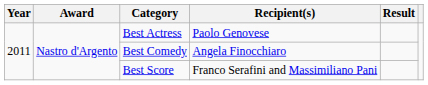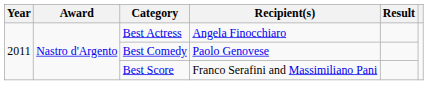(231, 32) Paolo Genovese -> (239, 32) Angela Finocchiaro
(239, 51) Angela Finocchiaro -> (231, 51) Paolo Genovese
